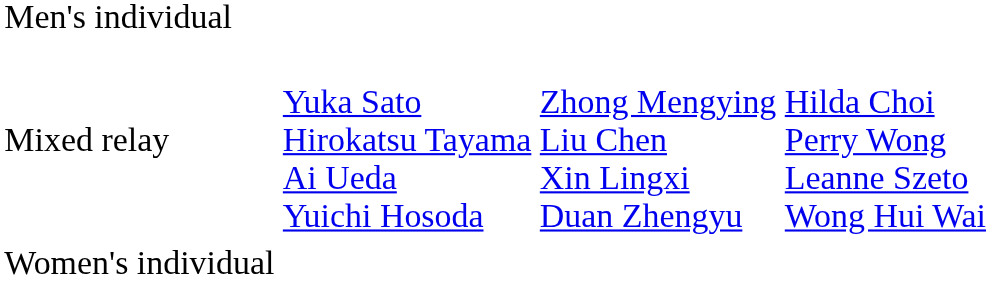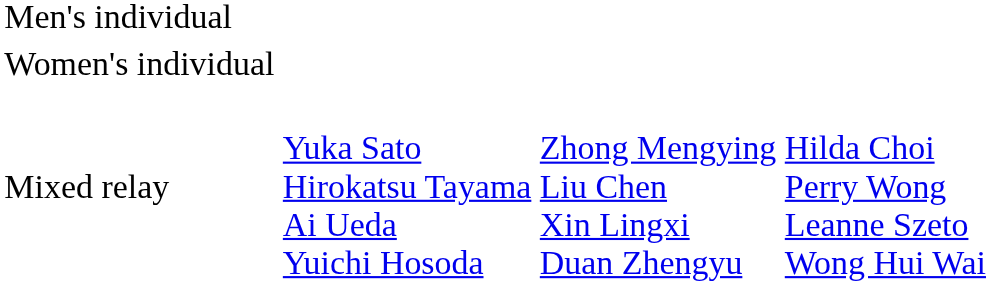rows swapped: (139, 262) <-> (87, 139)
